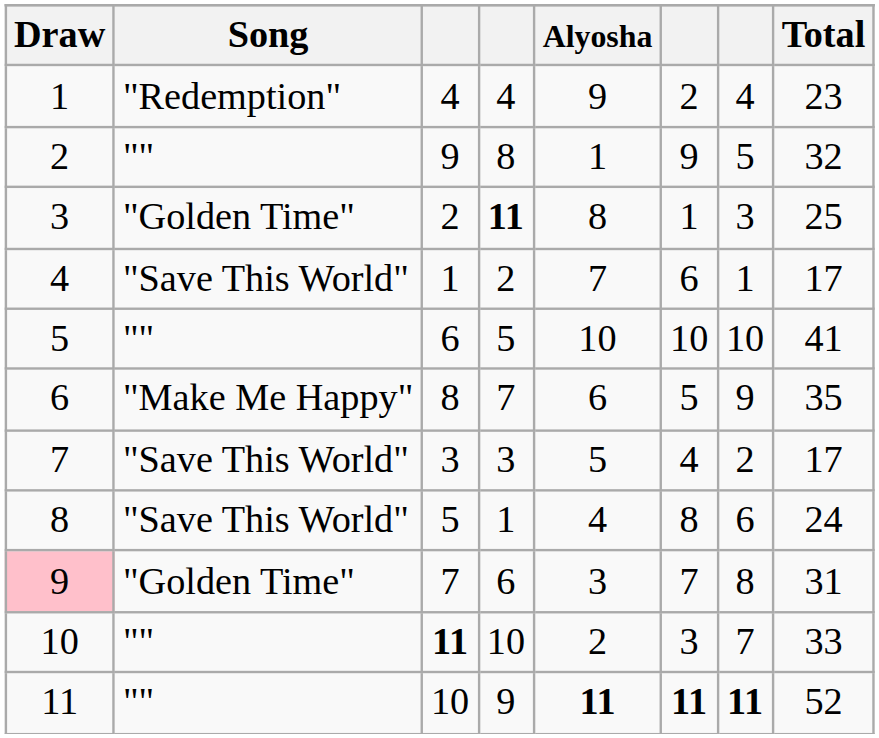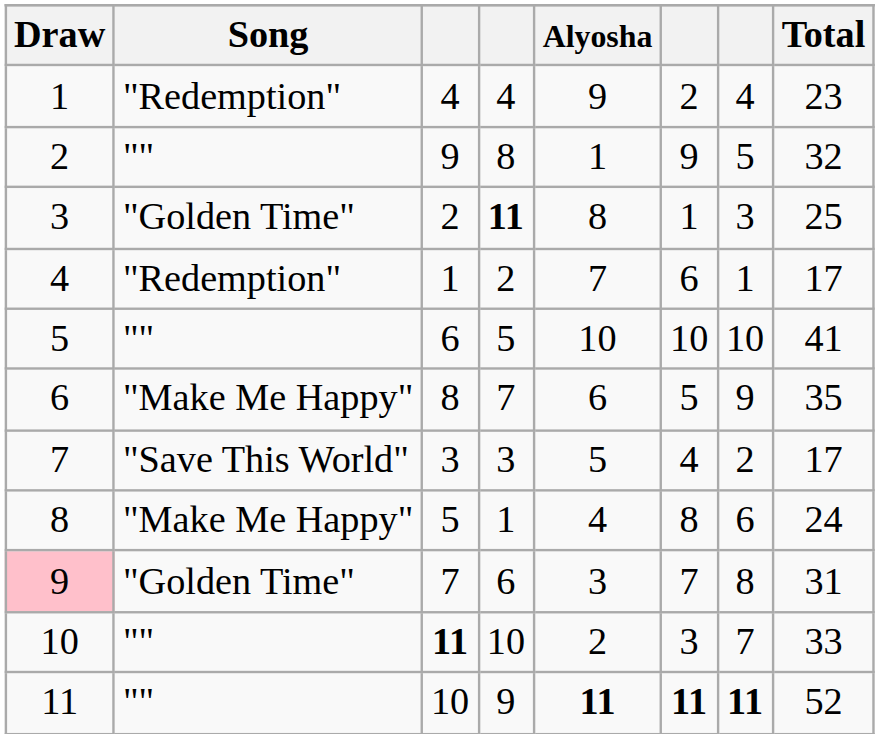(266, 277) "Save This World" -> (232, 277) "Redemption"
(266, 519) "Save This World" -> (268, 519) "Make Me Happy"
